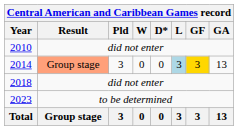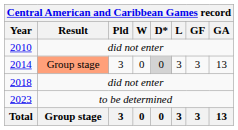(161, 64) no background -> (161, 64) lightgrey background
(179, 64) lightblue background -> (179, 64) no background
(198, 64) gold background -> (198, 64) no background
